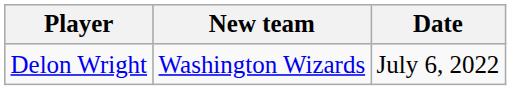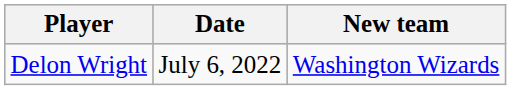columns swapped: (438, 24) <-> (262, 24)
